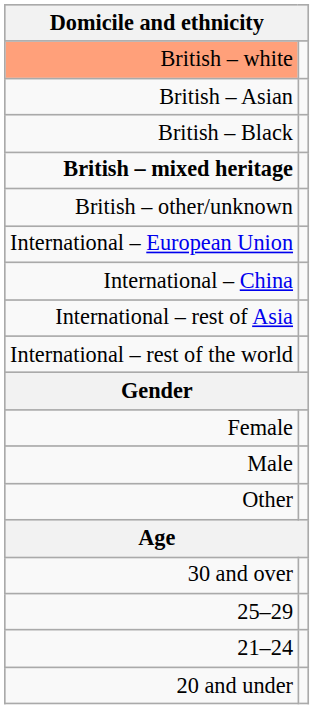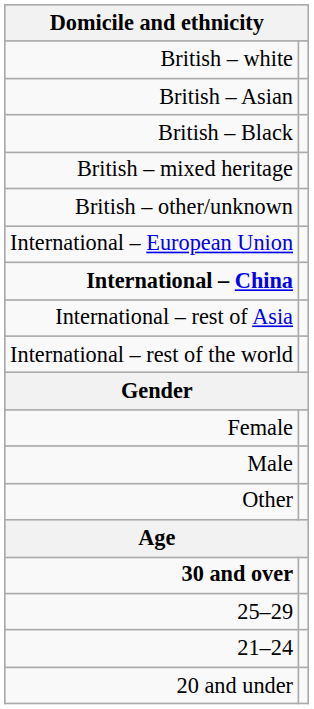(227, 59) lightsalmon background -> (227, 59) no background
(178, 169) bold -> (185, 169) normal
(198, 280) normal -> (190, 280) bold
(240, 574) normal -> (237, 574) bold
